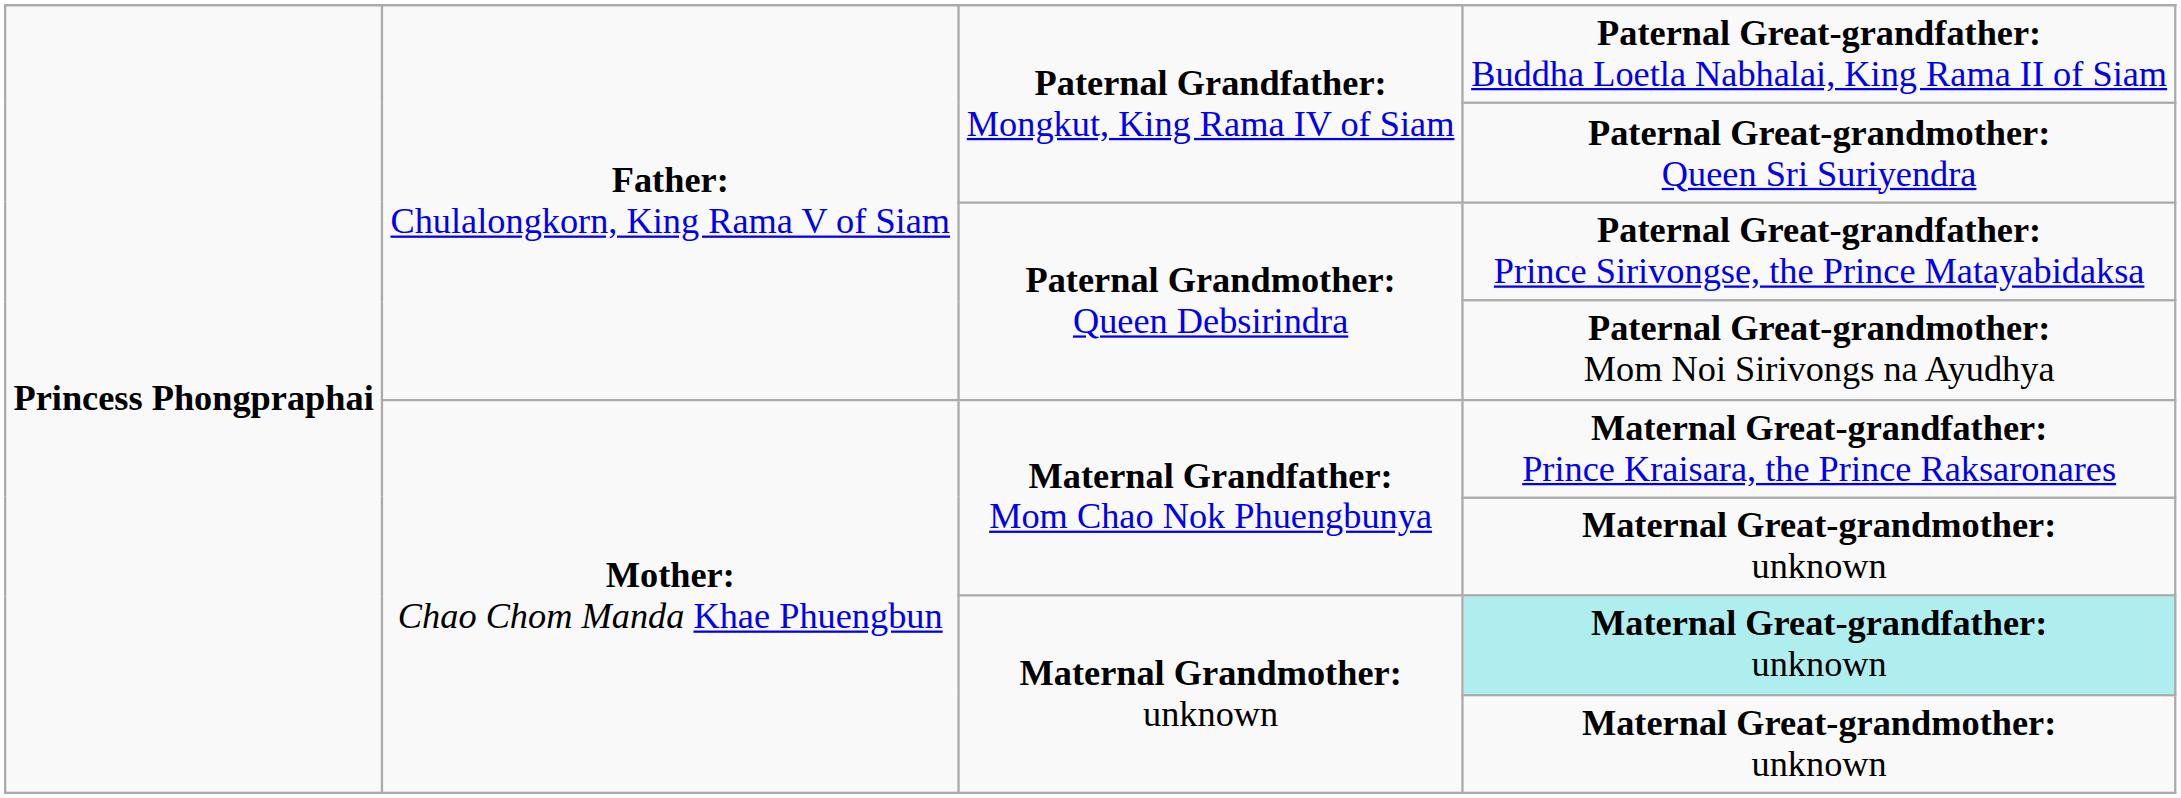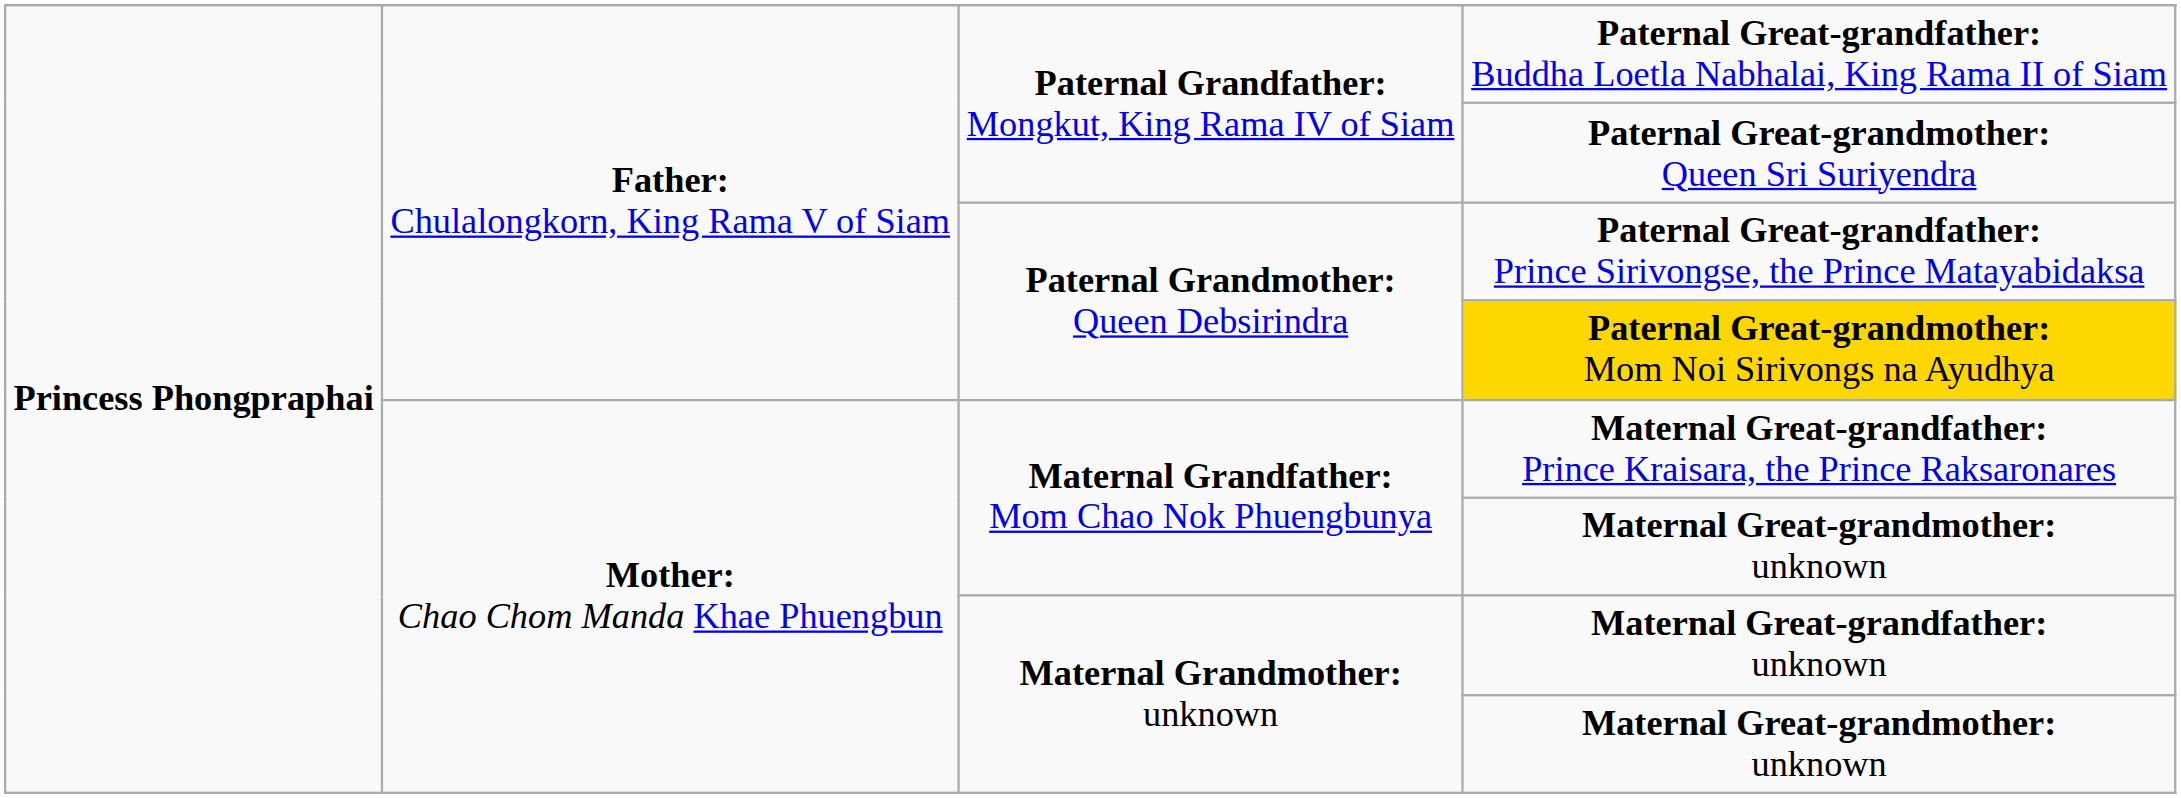(1819, 349) no background -> (1819, 349) gold background
(1819, 644) paleturquoise background -> (1819, 644) no background
